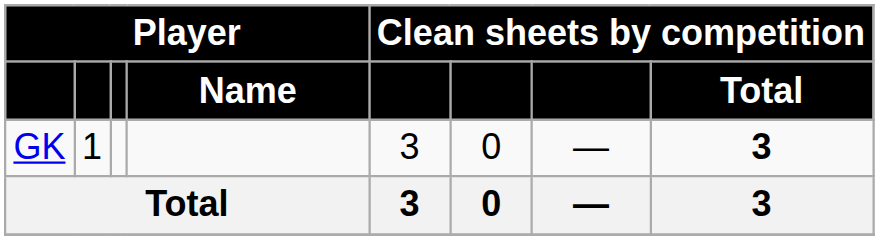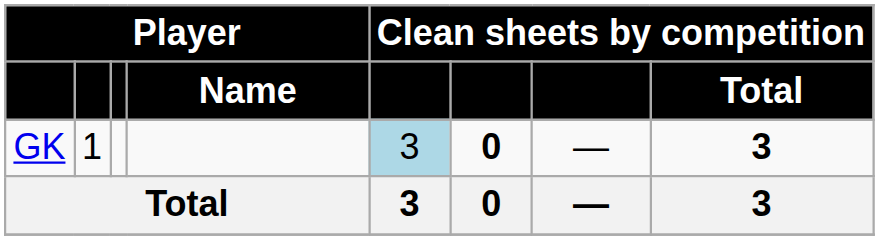(409, 147) no background -> (409, 147) lightblue background
(491, 147) normal -> (491, 147) bold
